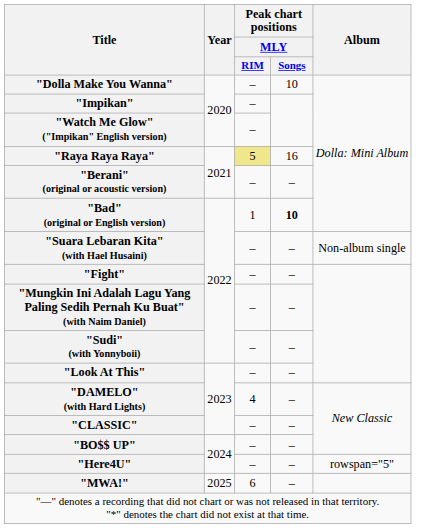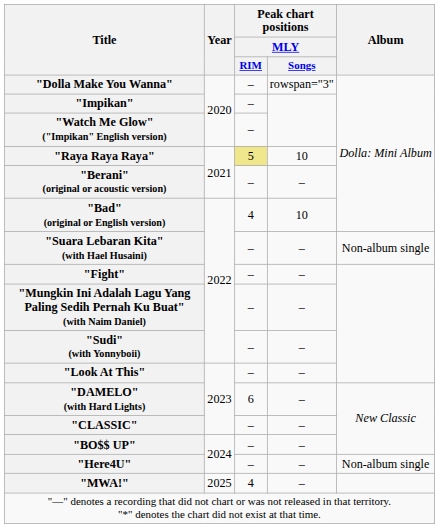(292, 84) 10 -> (302, 84) rowspan="3"
(292, 155) 16 -> (302, 155) 10
(253, 215) 1 -> (251, 215) 4
(292, 215) bold -> (302, 215) normal
(253, 399) 4 -> (251, 399) 6
(362, 463) rowspan="5" -> (386, 463) Non-album single
(253, 483) 6 -> (251, 483) 4
